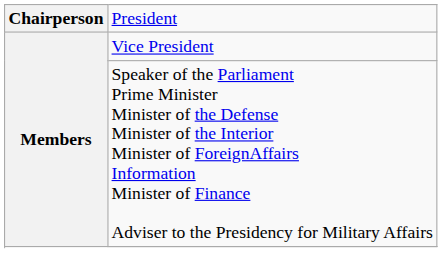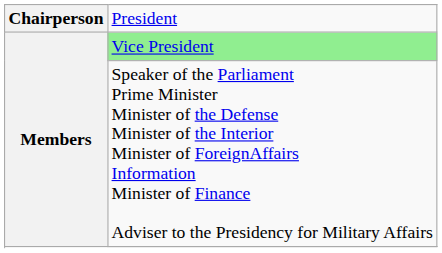(163, 46) no background -> (163, 46) lightgreen background
